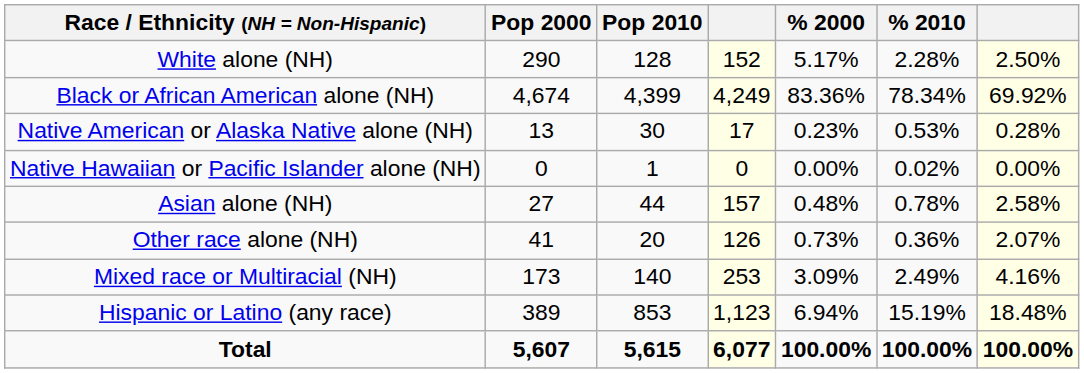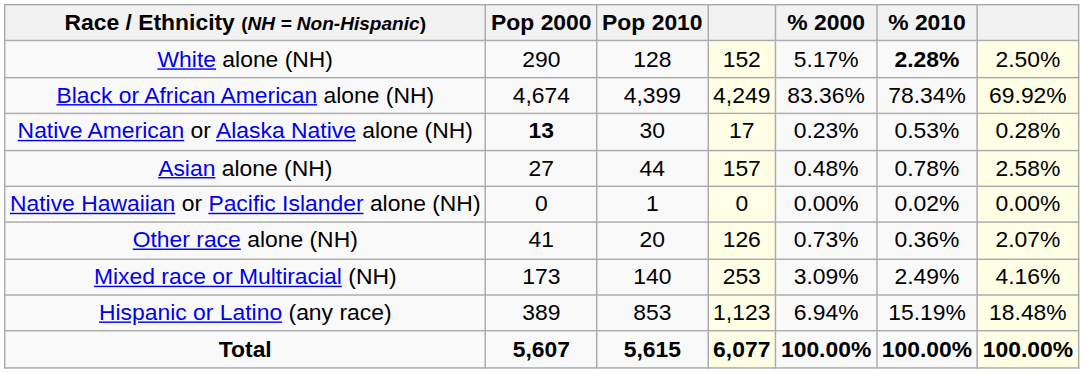(927, 58) normal -> (927, 58) bold
(541, 131) normal -> (541, 131) bold
rows swapped: (245, 204) <-> (245, 167)
